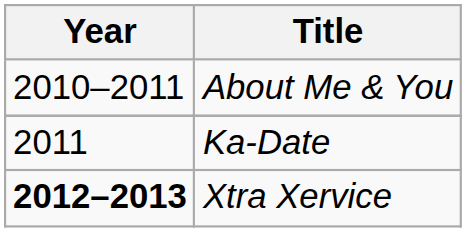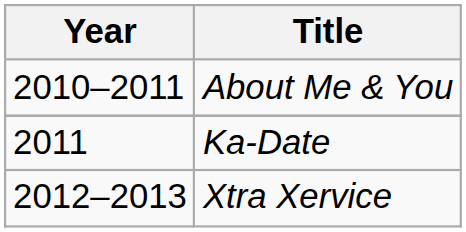(100, 197) bold -> (100, 197) normal
